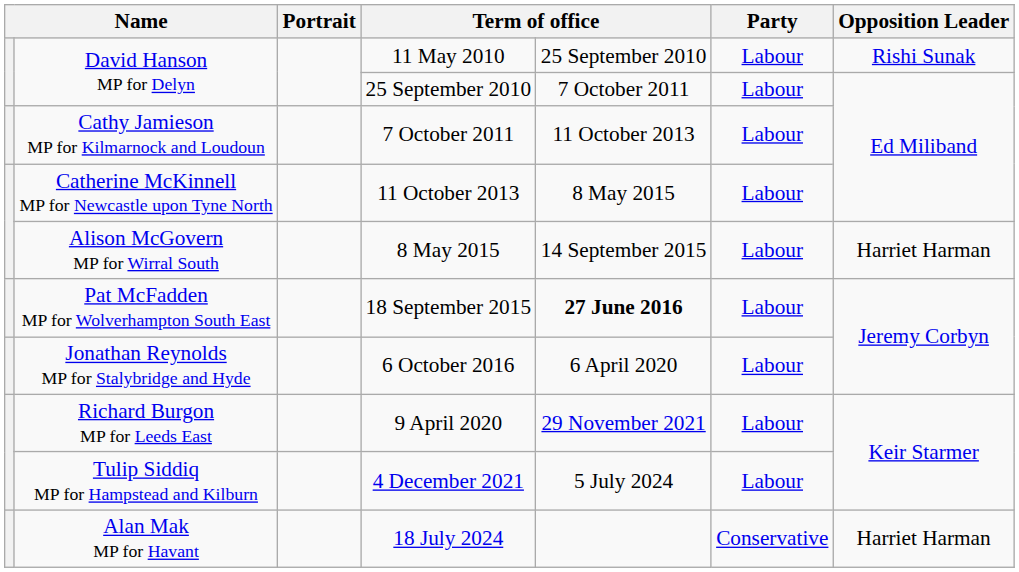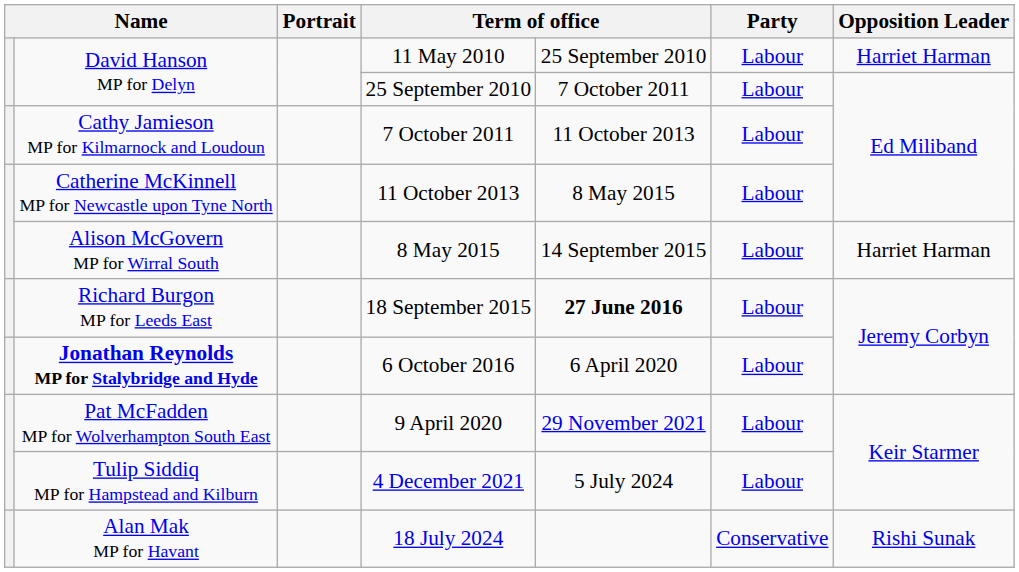(924, 55) Rishi Sunak -> (924, 55) Harriet Harman
(146, 307) Pat McFadden MP for Wolverhampton South East -> (146, 307) Richard Burgon MP for Leeds East
(146, 365) normal -> (146, 365) bold
(146, 423) Richard Burgon MP for Leeds East -> (146, 423) Pat McFadden MP for Wolverhampton South East
(924, 538) Harriet Harman -> (924, 538) Rishi Sunak
